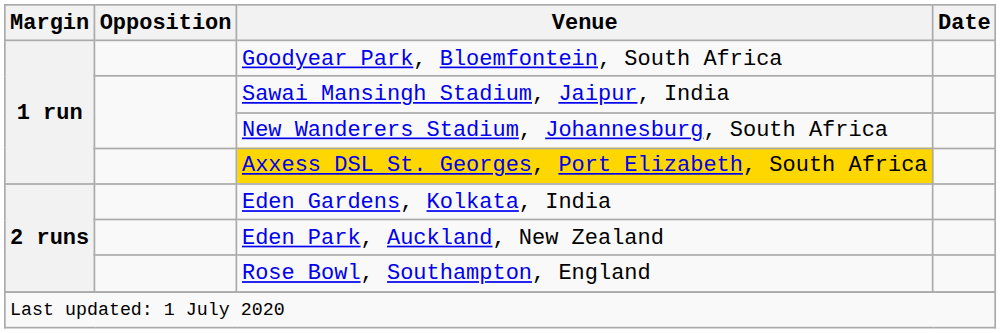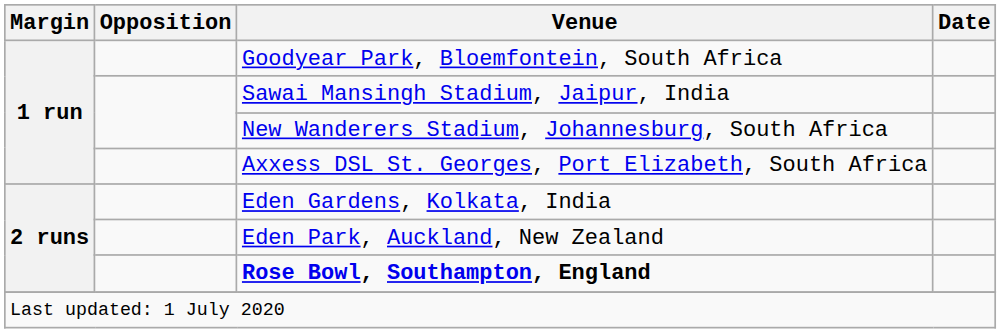(585, 166) gold background -> (585, 166) no background
(446, 273) normal -> (446, 273) bold
